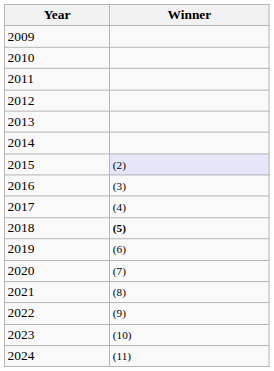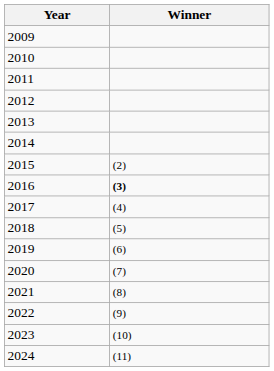(119, 165) lavender background -> (119, 165) no background
(119, 186) normal -> (119, 185) bold
(119, 228) bold -> (119, 229) normal
